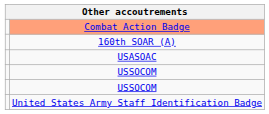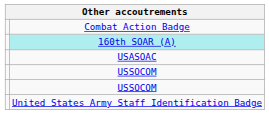(137, 27) lightsalmon background -> (137, 27) no background
(137, 42) no background -> (137, 42) paleturquoise background
